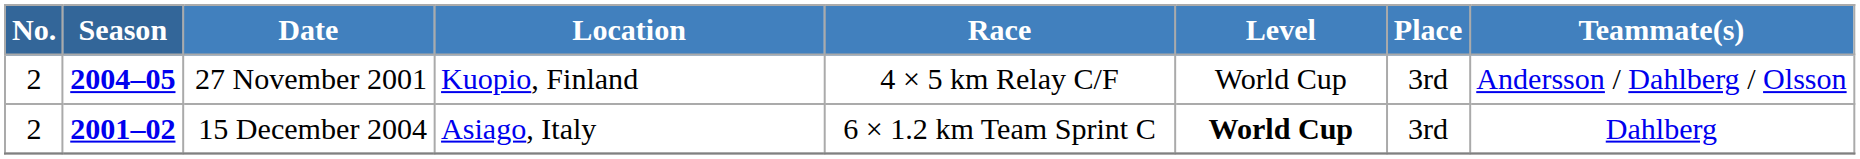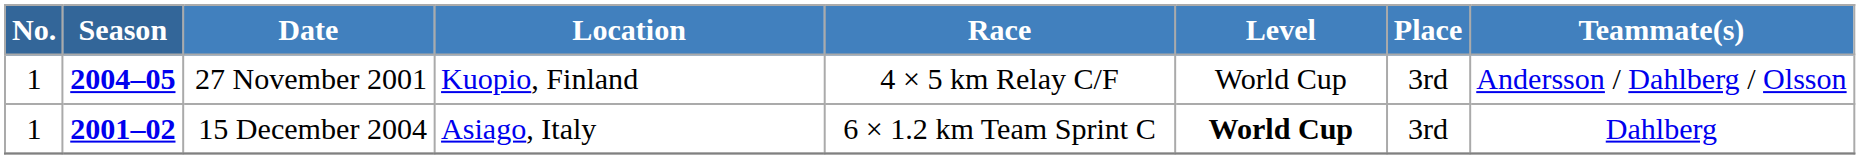(34, 79) 2 -> (34, 79) 1
(34, 128) 2 -> (34, 128) 1
